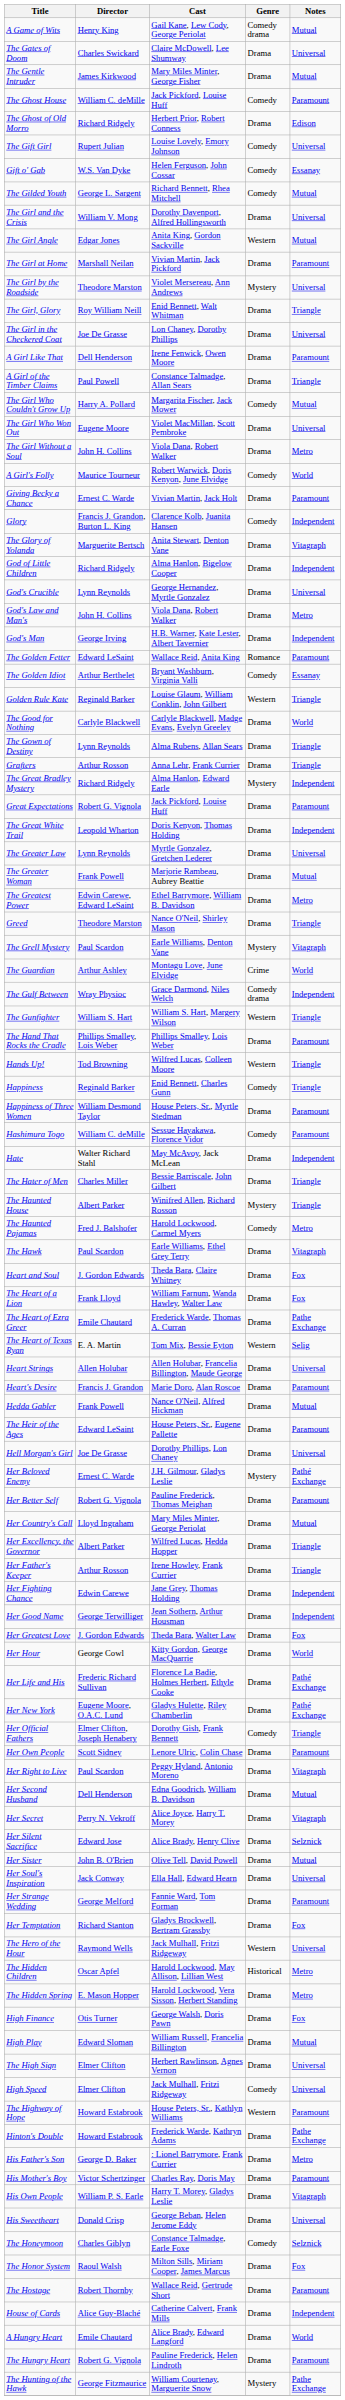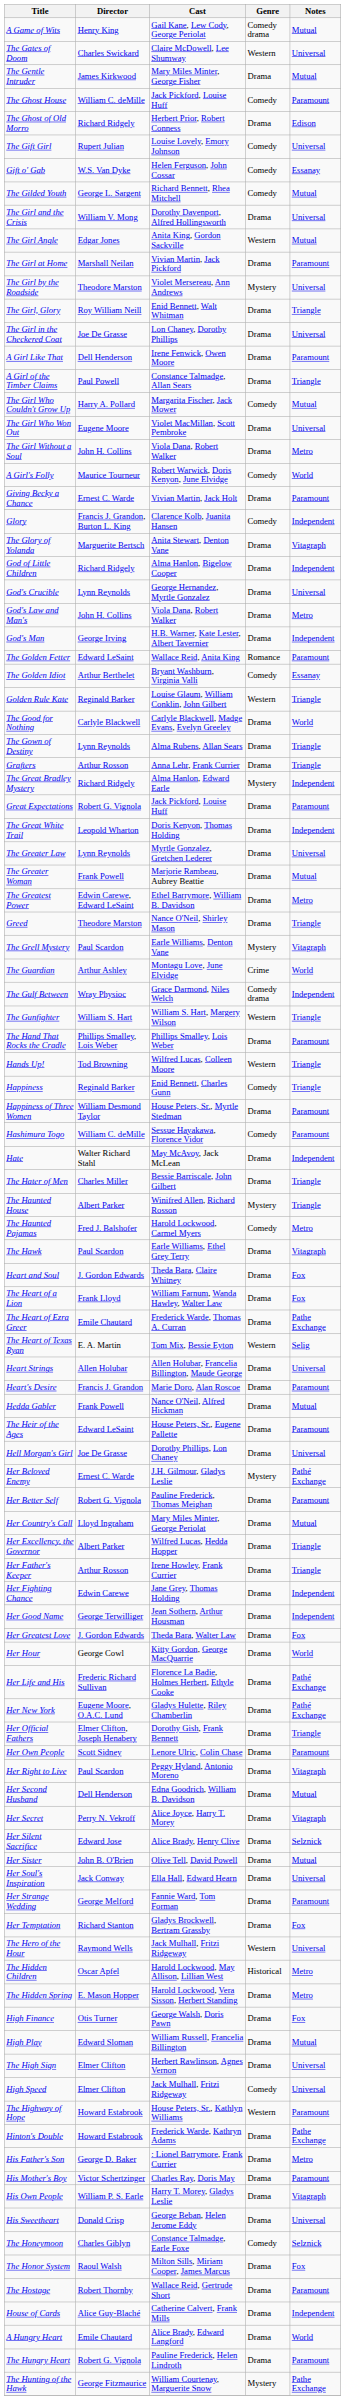(259, 53) Drama -> (262, 53) Western
(262, 1734) Comedy -> (259, 1734) Drama
